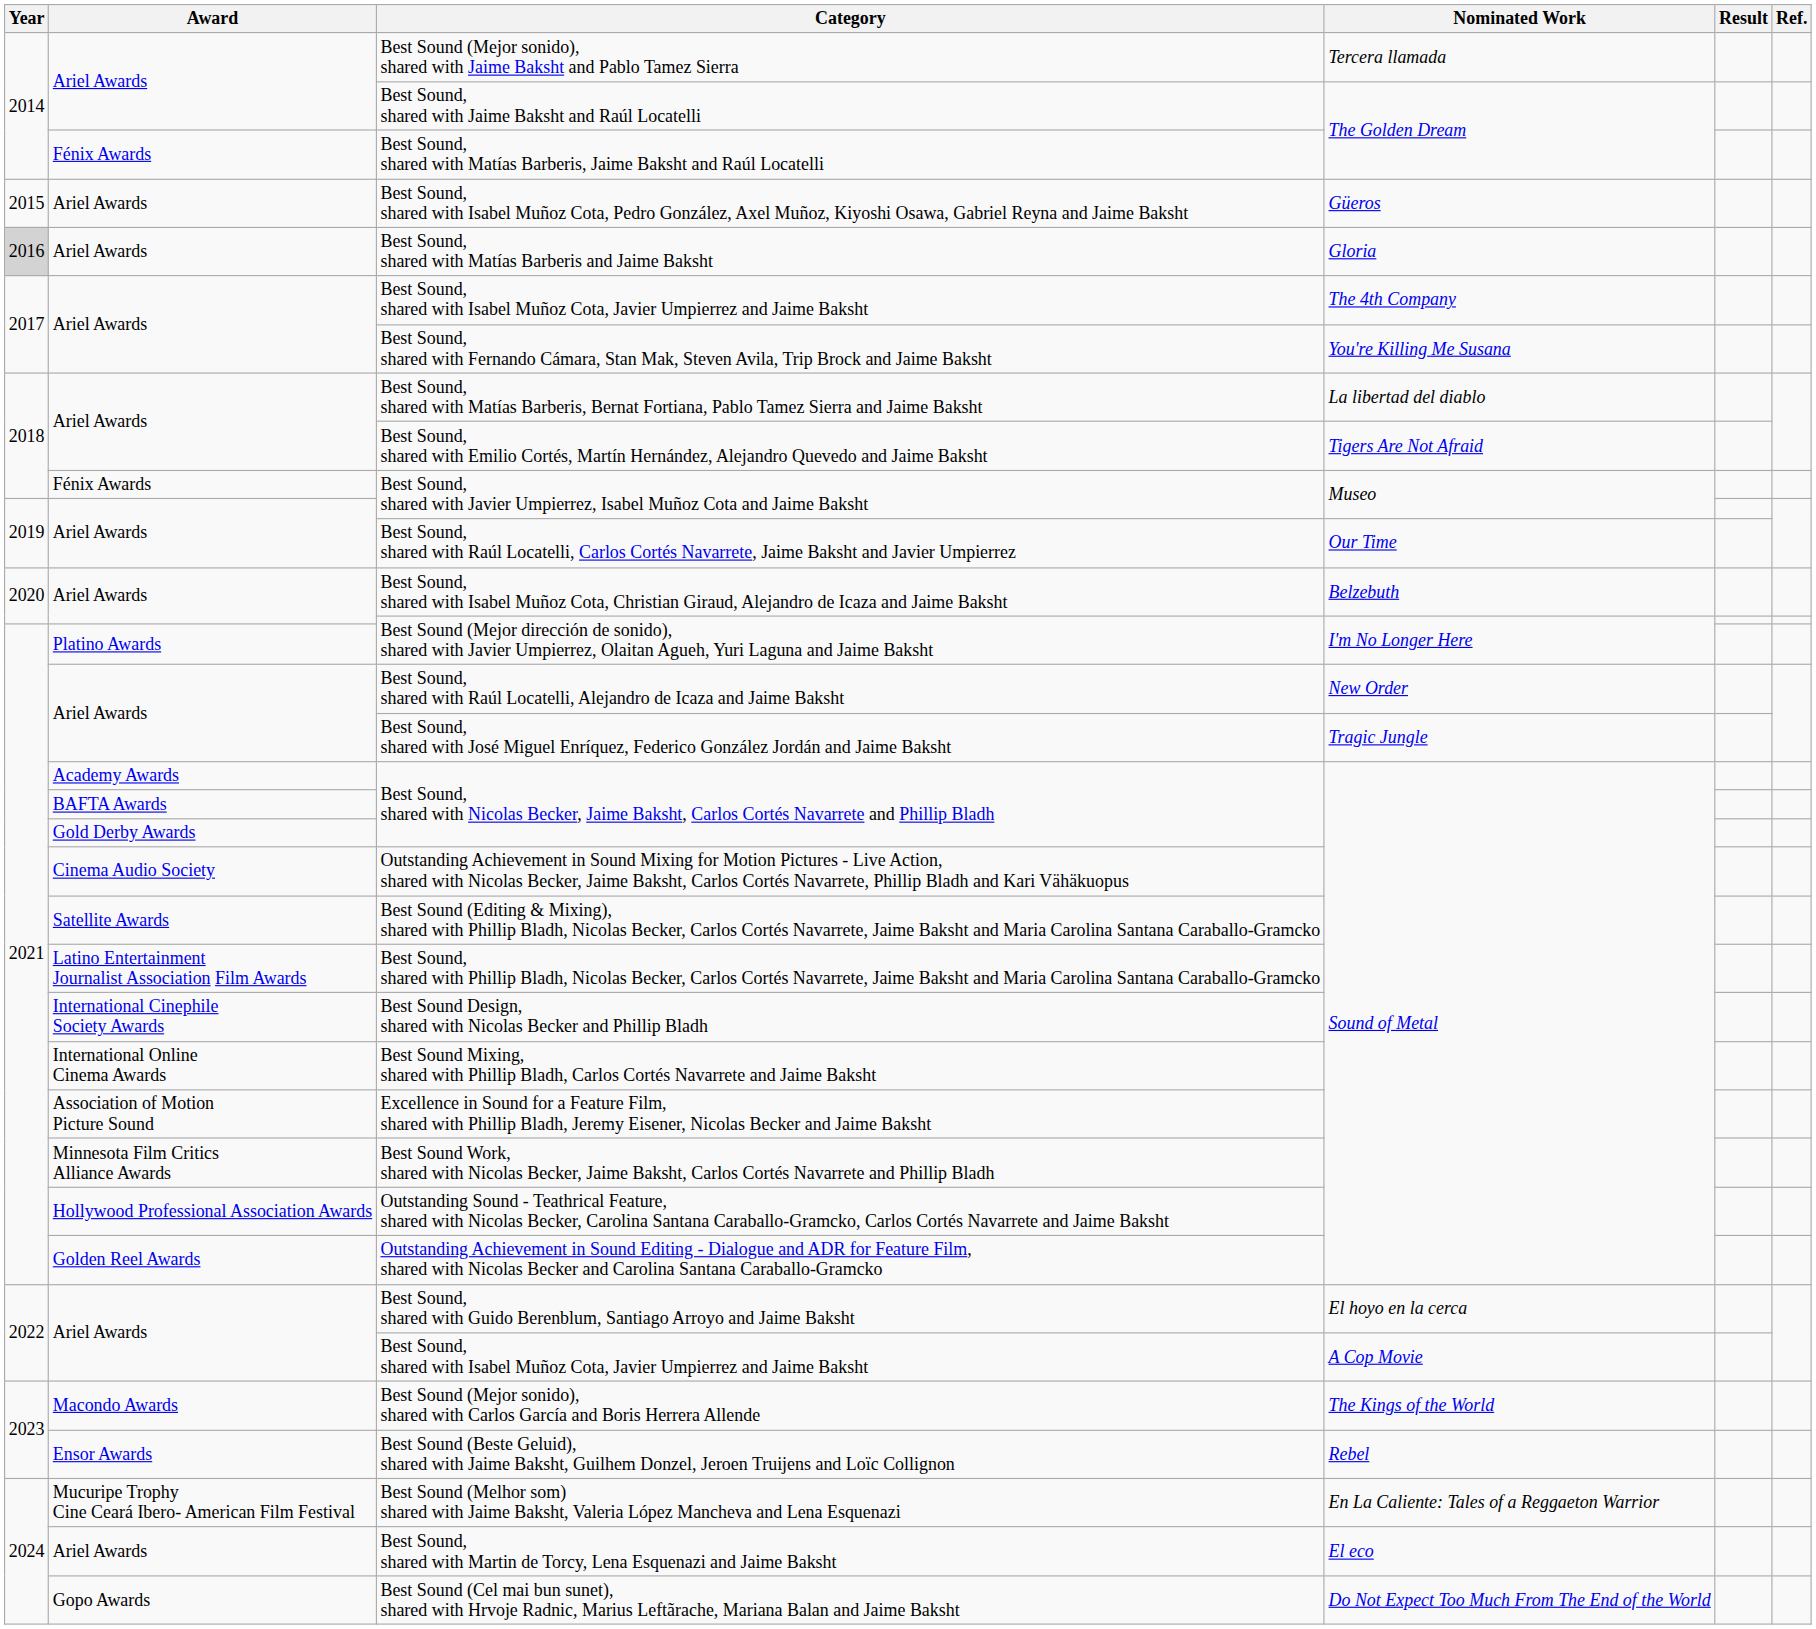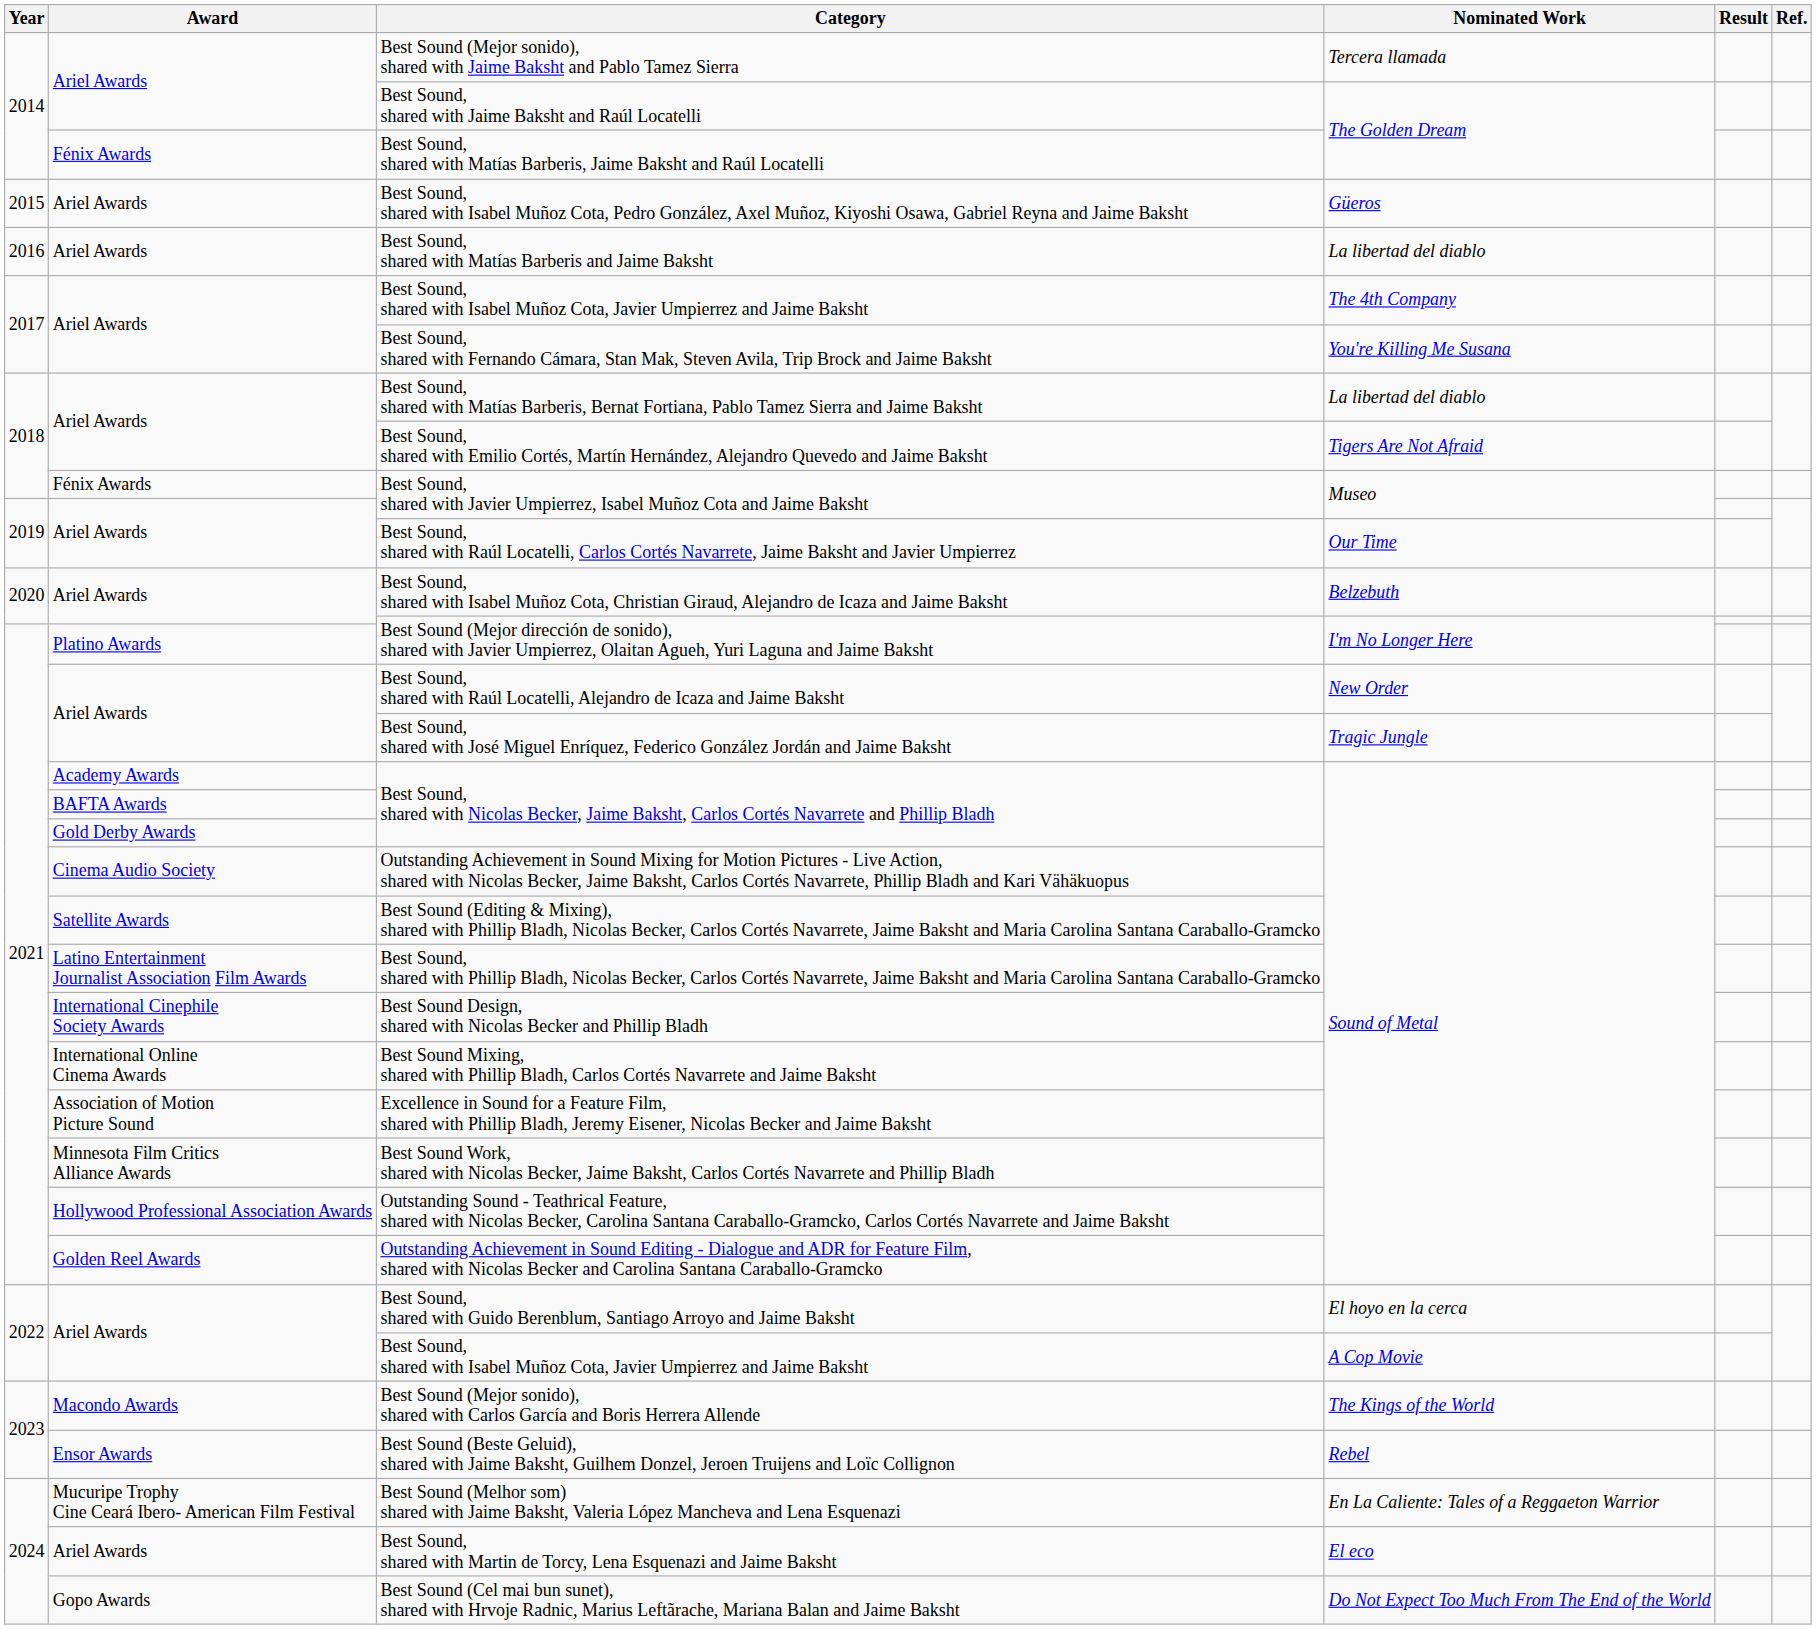(27, 251) lightgrey background -> (27, 251) no background
(1352, 251) Gloria -> (1407, 251) La libertad del diablo
